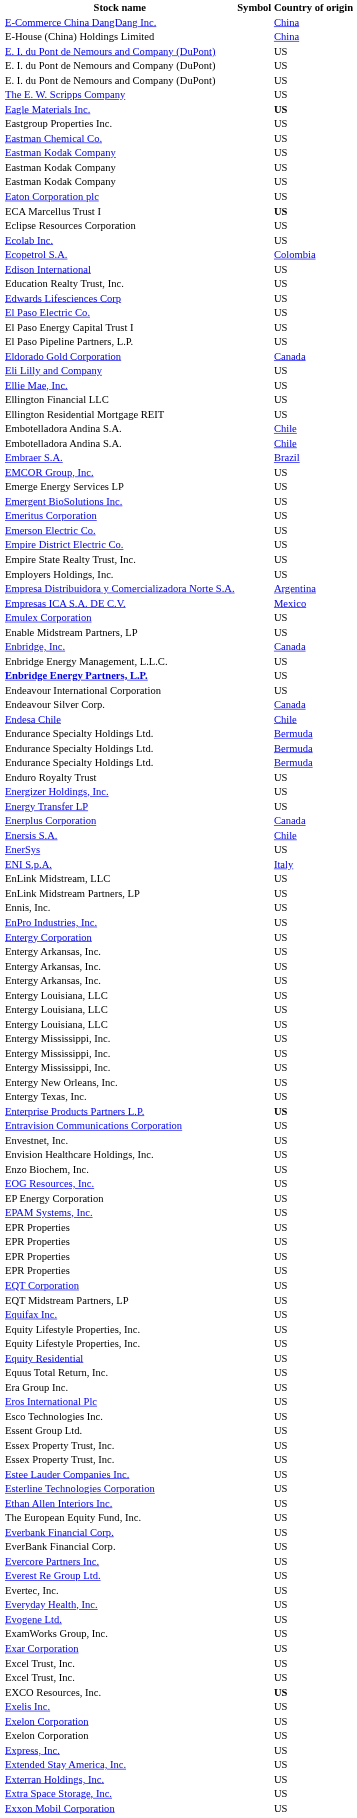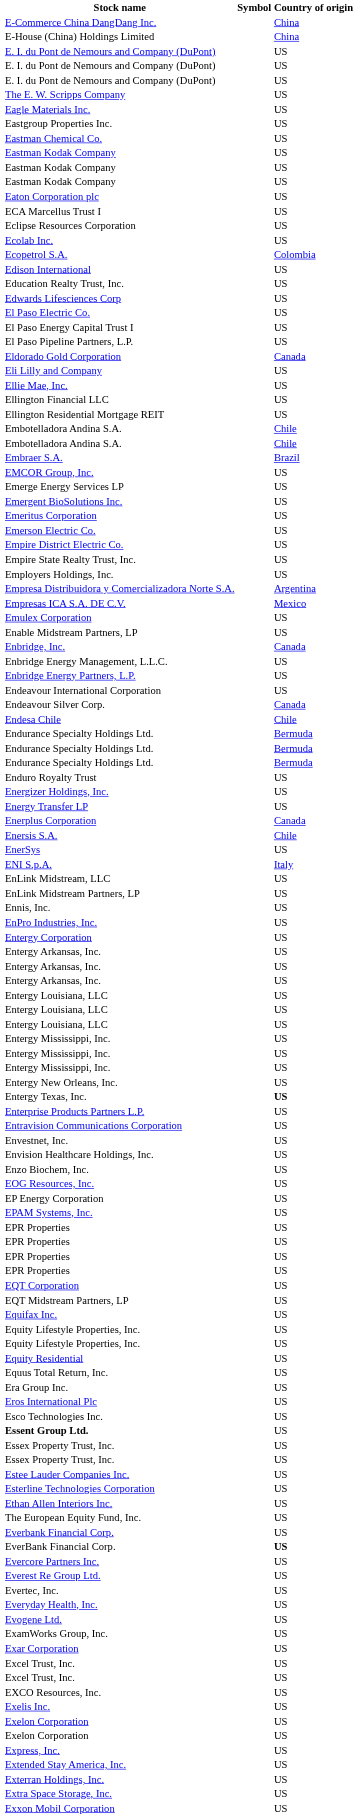(281, 109) bold -> (281, 109) normal
(281, 211) bold -> (281, 211) normal
(76, 676) bold -> (70, 676) normal
(281, 1097) normal -> (281, 1097) bold
(281, 1111) bold -> (281, 1111) normal
(44, 1431) normal -> (47, 1431) bold
(281, 1547) normal -> (281, 1547) bold
(281, 1692) bold -> (281, 1692) normal
